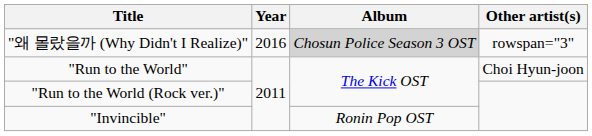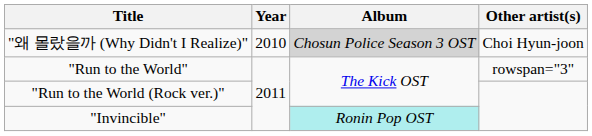(271, 42) 2016 -> (271, 42) 2010
(533, 42) rowspan="3" -> (533, 42) Choi Hyun-joon
(533, 68) Choi Hyun-joon -> (533, 68) rowspan="3"
(384, 118) no background -> (384, 118) paleturquoise background
